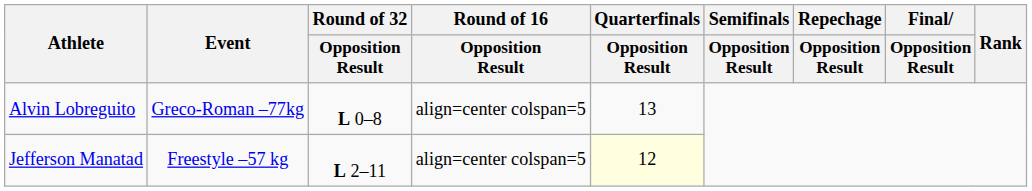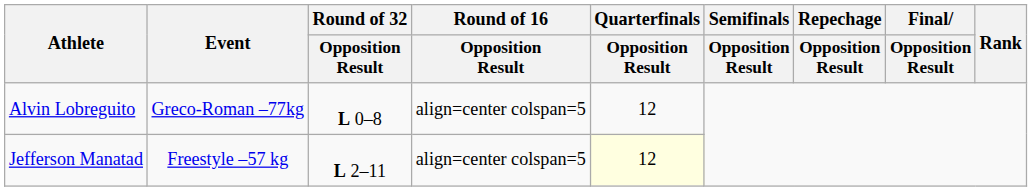(647, 108) 13 -> (647, 108) 12
